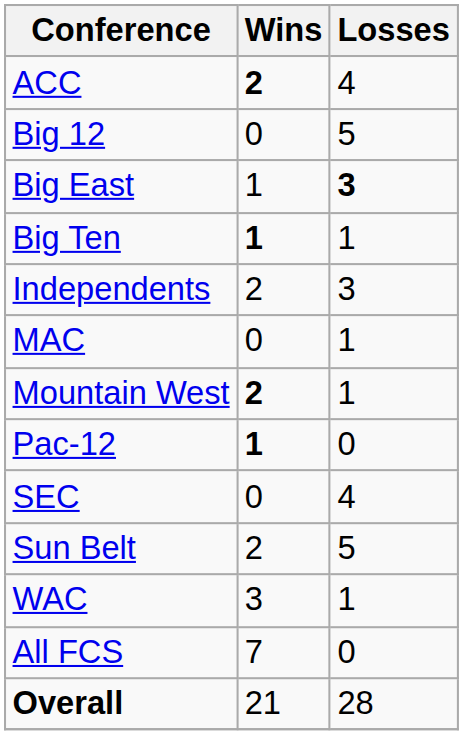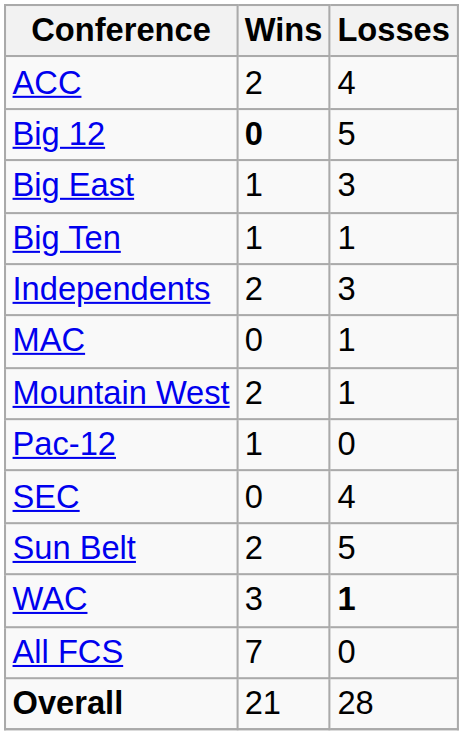(254, 82) bold -> (254, 82) normal
(254, 133) normal -> (254, 133) bold
(346, 185) bold -> (346, 185) normal
(254, 237) bold -> (254, 237) normal
(254, 392) bold -> (254, 392) normal
(254, 444) bold -> (254, 444) normal
(346, 599) normal -> (346, 599) bold
